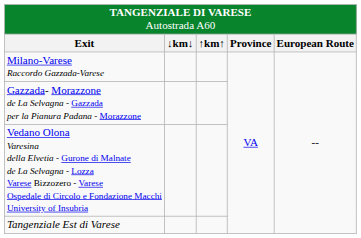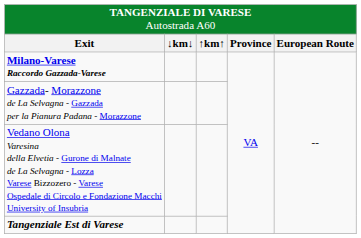(55, 66) normal -> (56, 66) bold
(63, 224) normal -> (65, 224) bold
